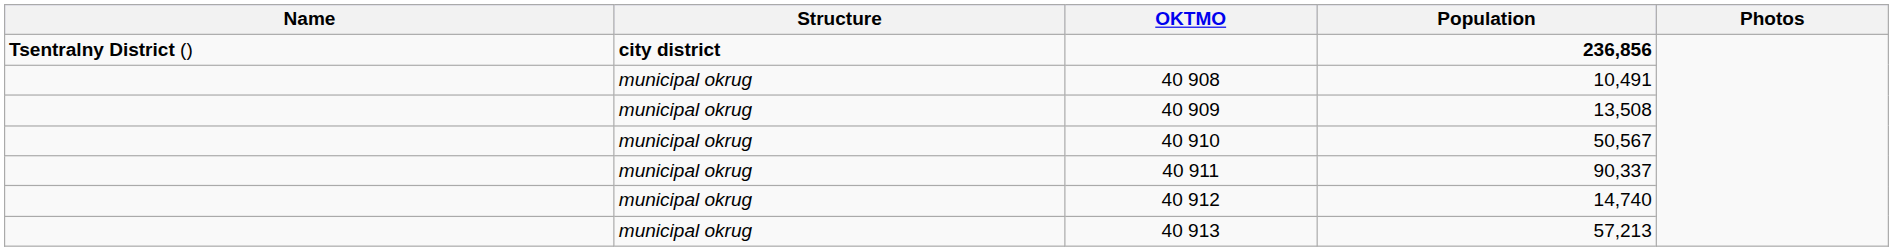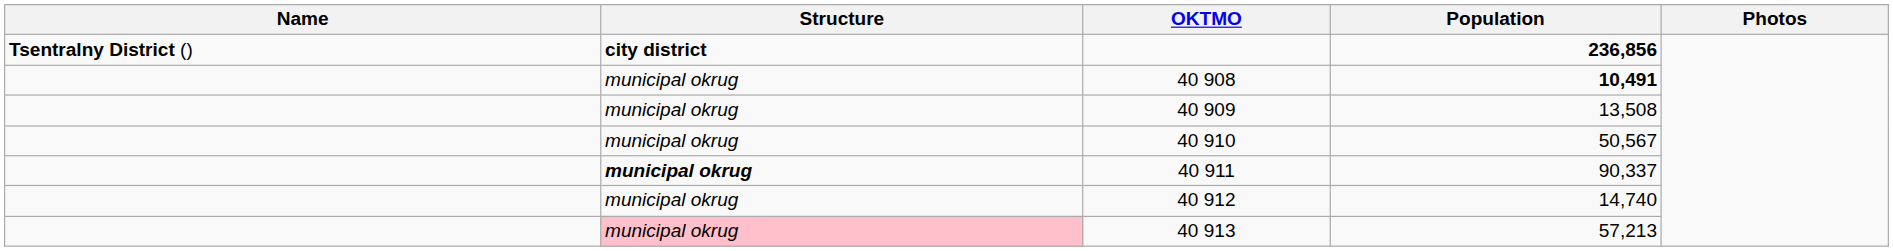(1623, 79) normal -> (1628, 79) bold
(685, 170) normal -> (679, 170) bold
(685, 230) no background -> (672, 230) pink background
